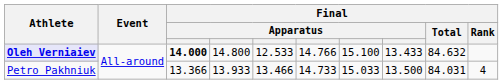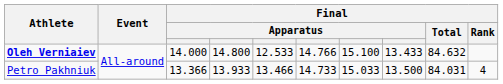(51, 52) lavender background -> (51, 52) no background
(188, 52) bold -> (188, 52) normal
